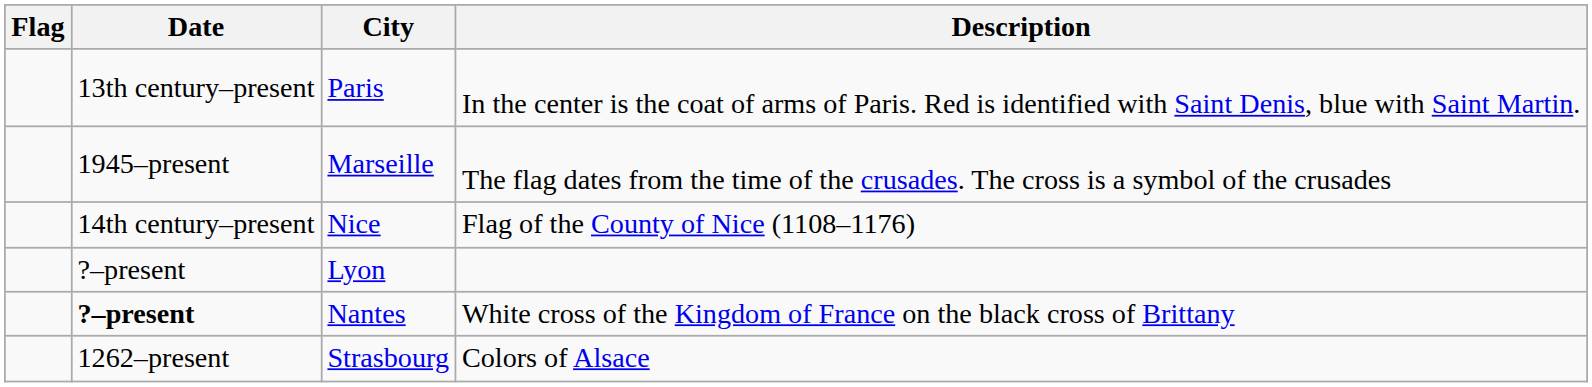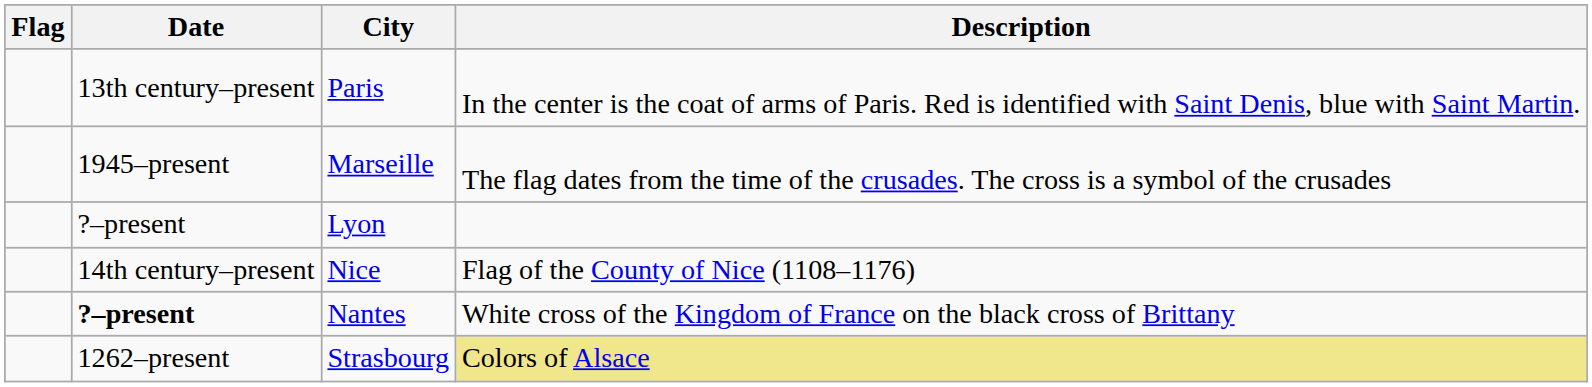rows swapped: (356, 268) <-> (354, 224)
(556, 358) no background -> (556, 358) khaki background
